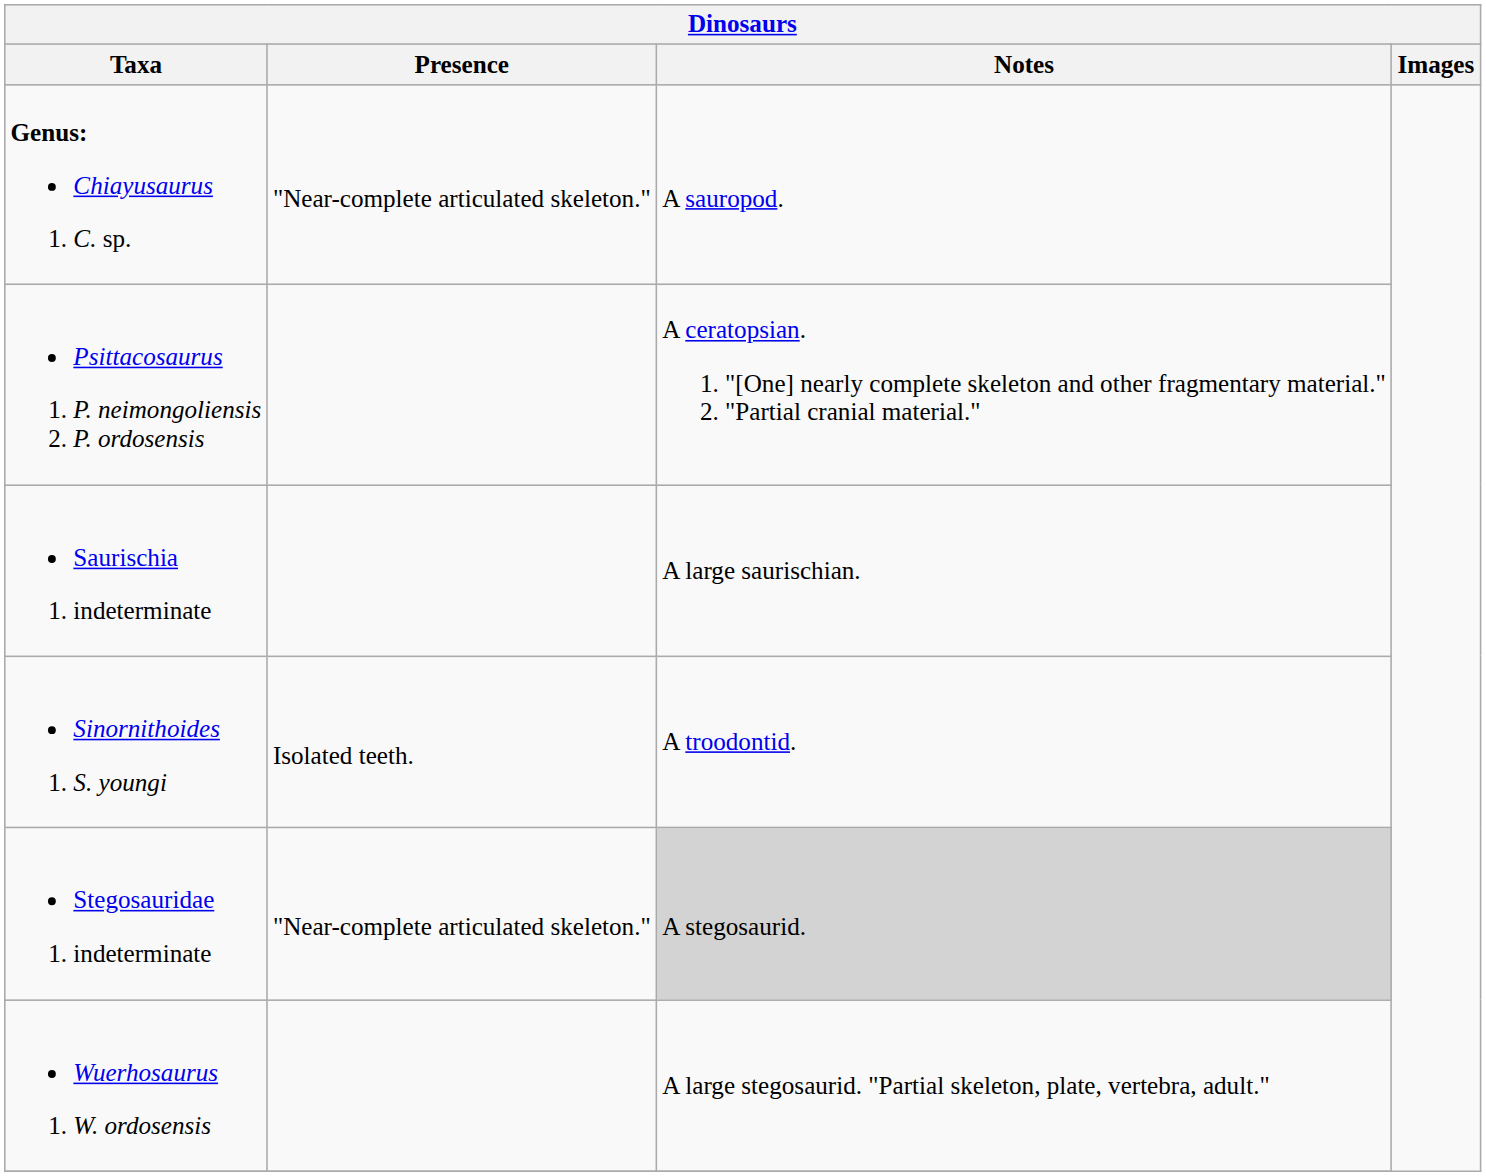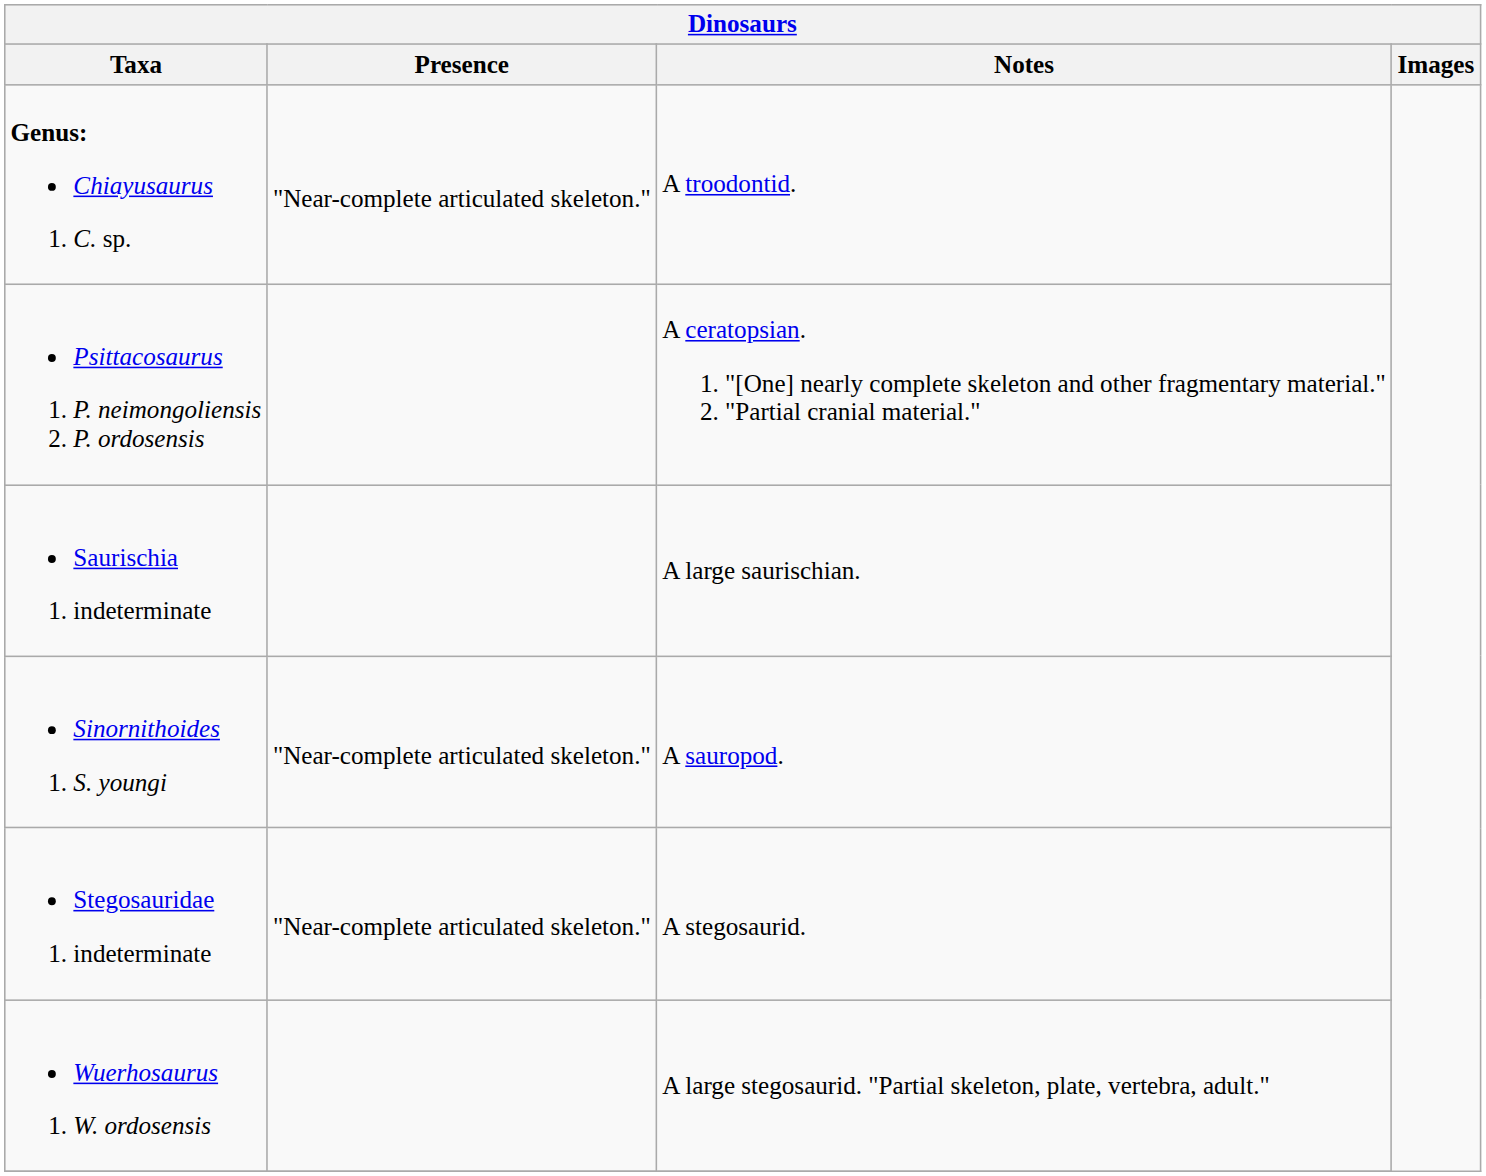(723, 198) A sauropod. -> (729, 184) A troodontid.
(343, 755) Isolated teeth. -> (462, 755) "Near-complete articulated skeleton."
(729, 741) A troodontid. -> (723, 755) A sauropod.
(734, 927) lightgrey background -> (734, 927) no background
